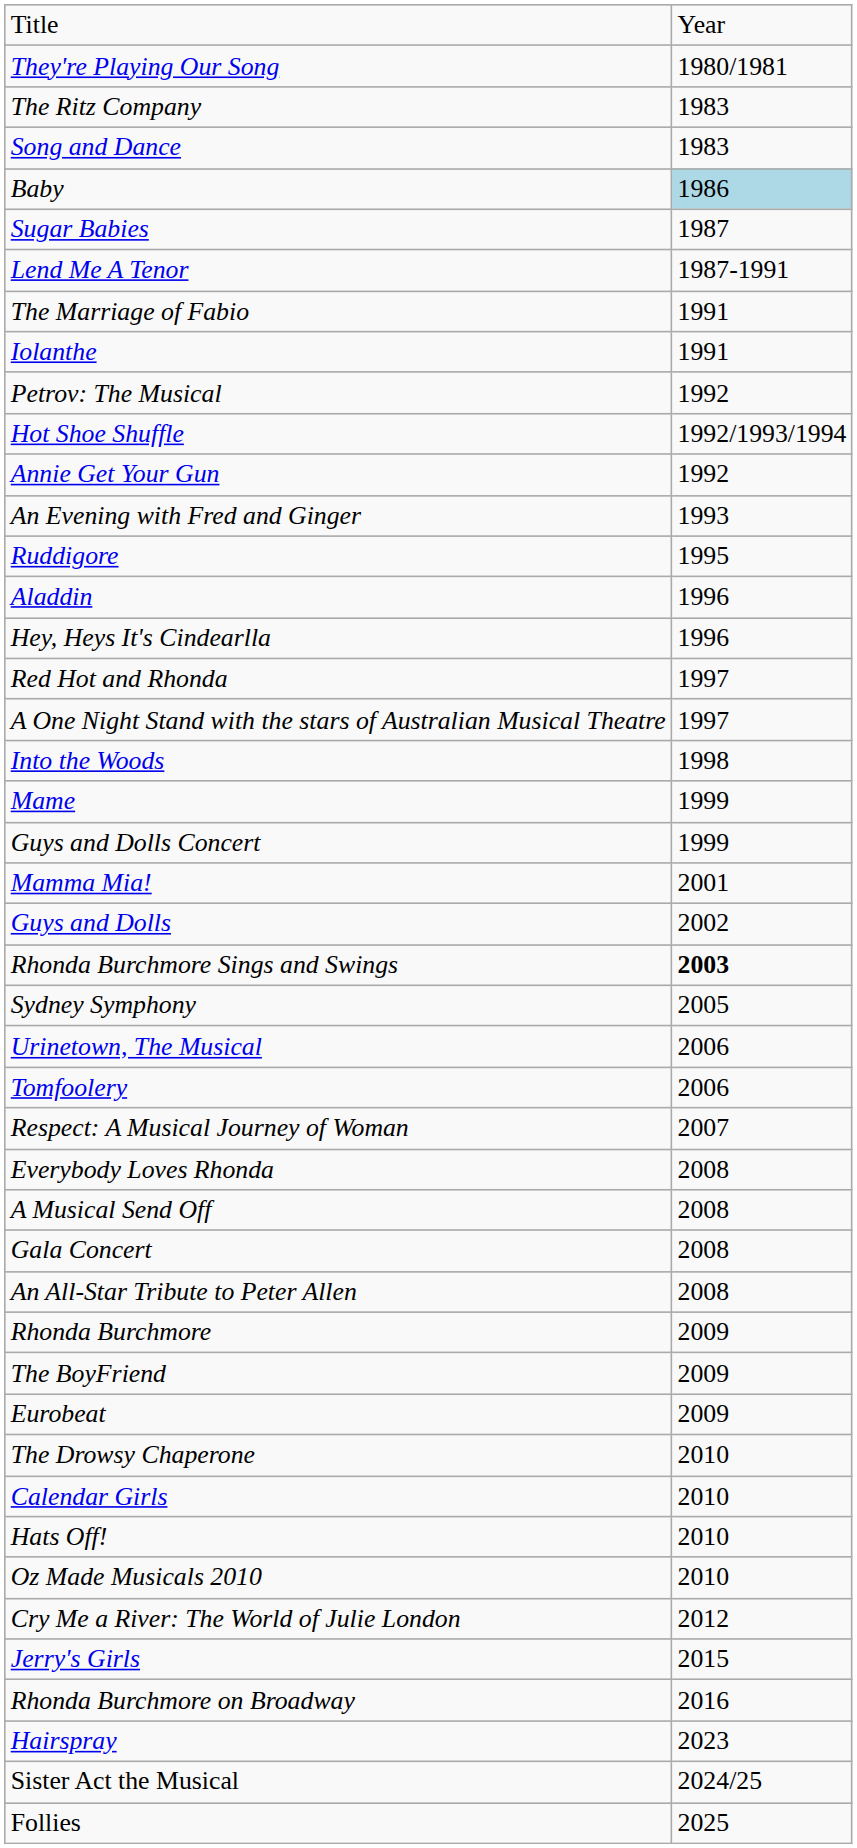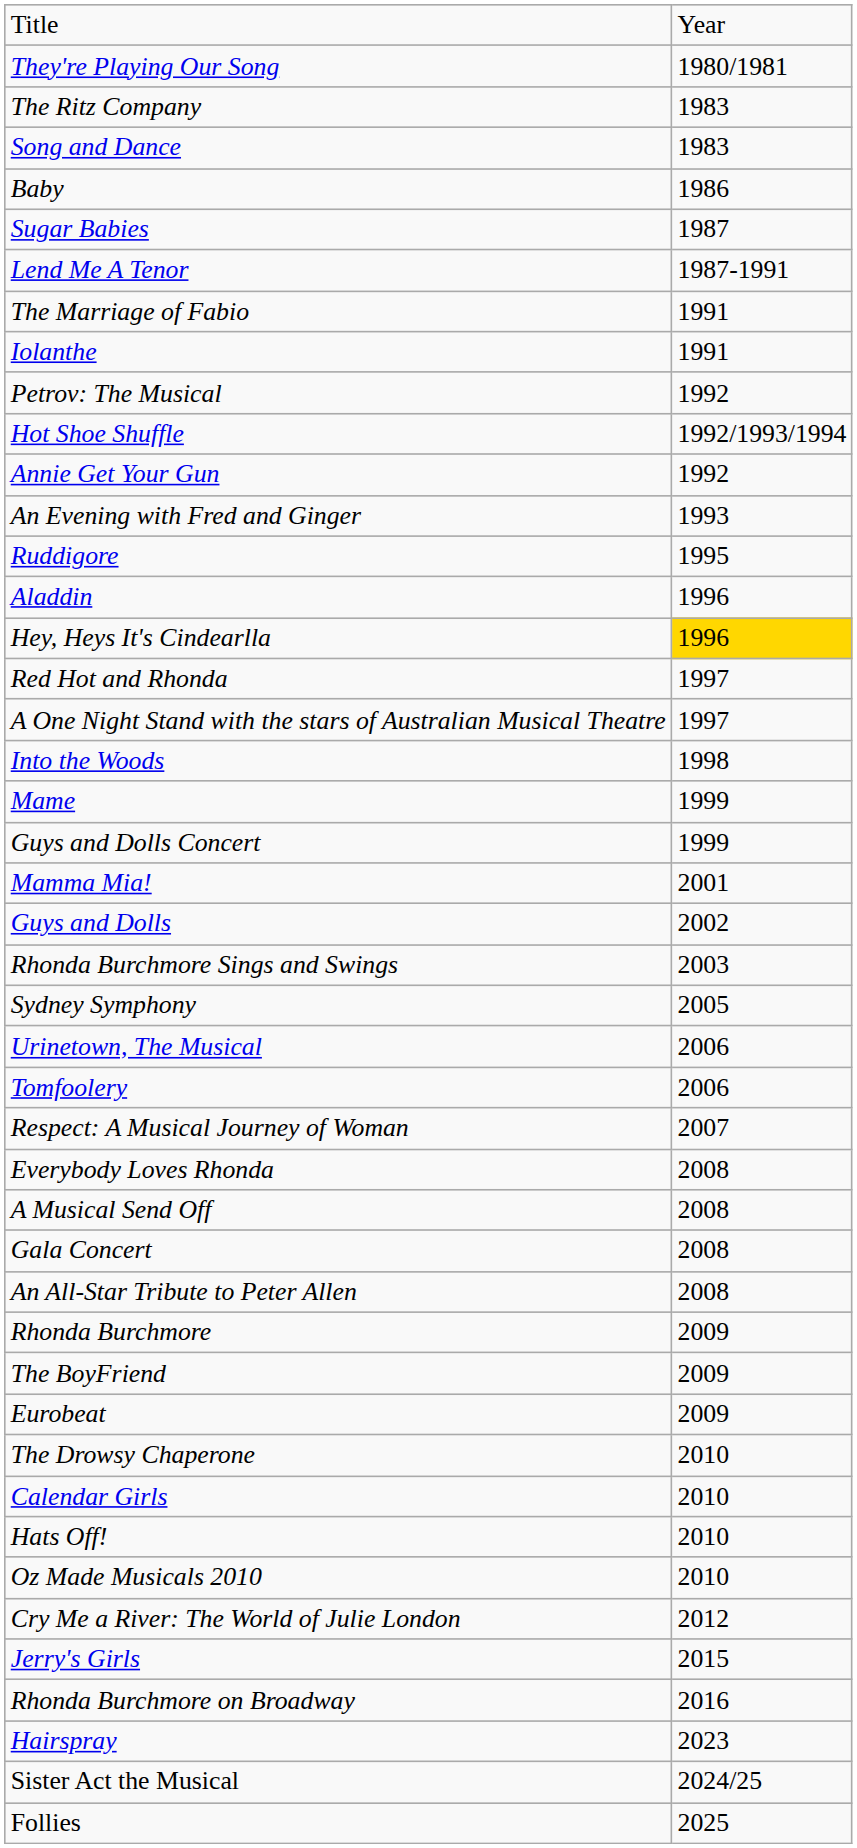(703, 188) lightblue background -> (703, 188) no background
(703, 637) no background -> (703, 637) gold background
(703, 964) bold -> (703, 964) normal
